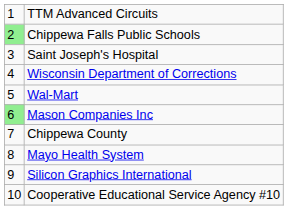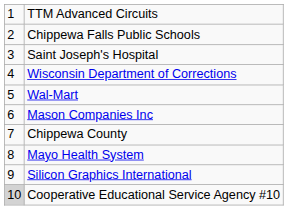(11, 34) lightgreen background -> (11, 34) no background
(11, 114) lightgreen background -> (11, 114) no background
(14, 194) no background -> (14, 194) lightgrey background
